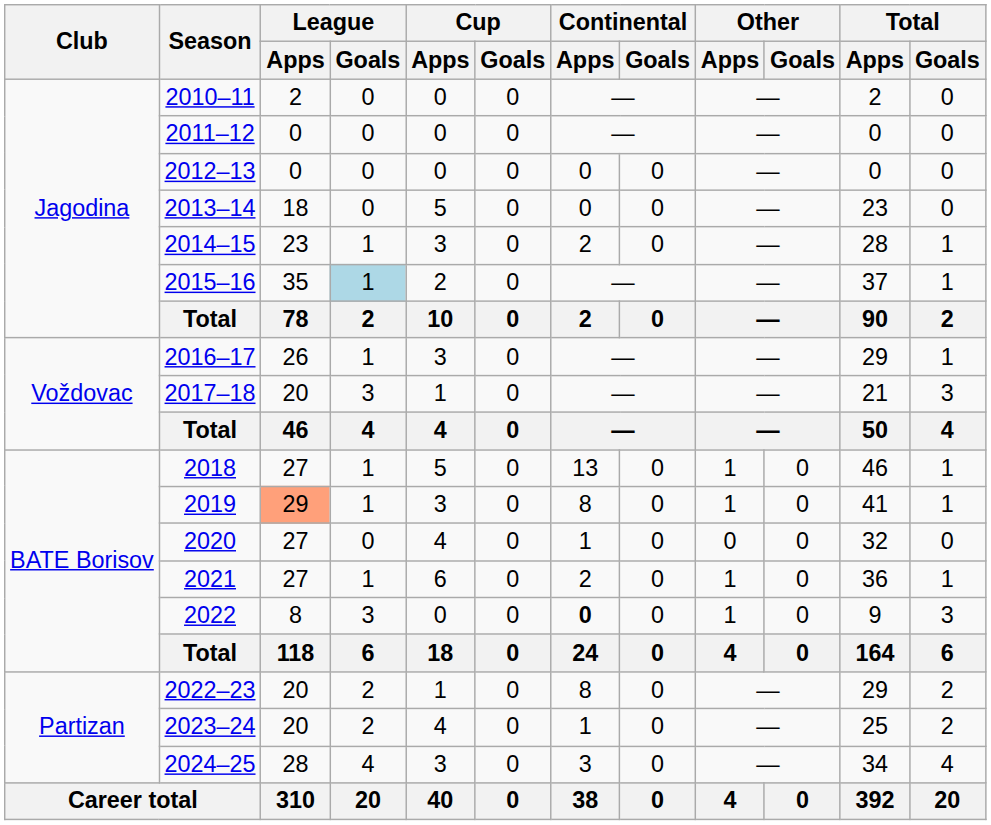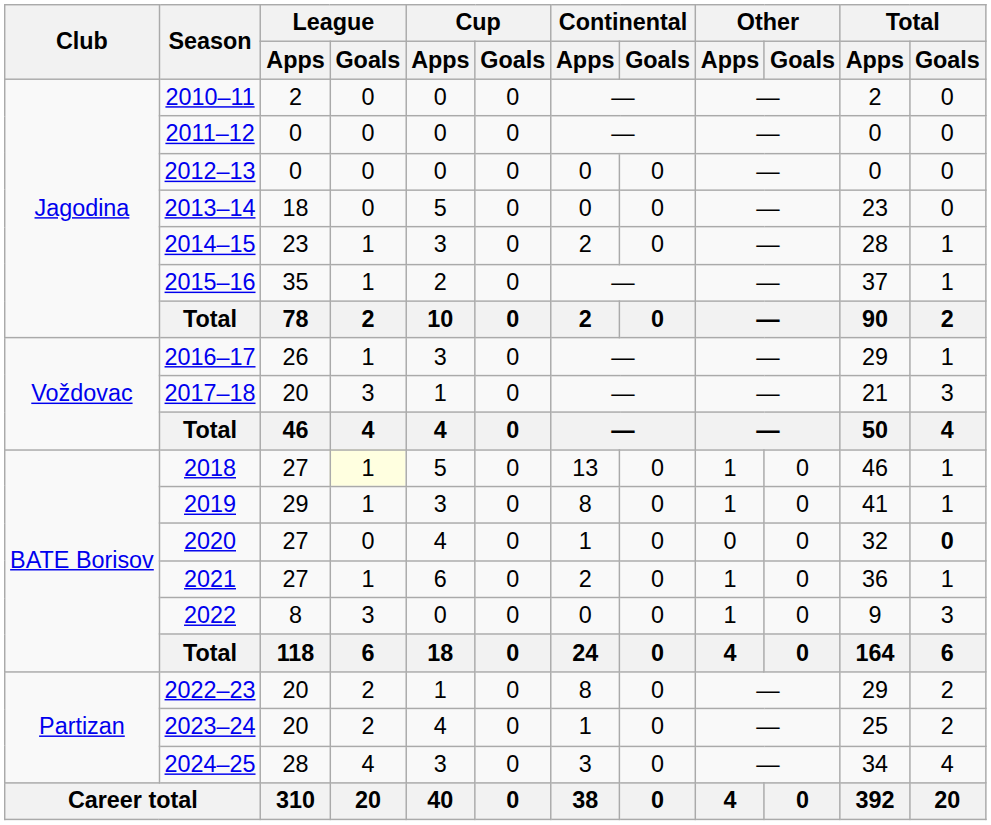(368, 282) lightblue background -> (368, 282) no background
(368, 467) no background -> (368, 467) lightyellow background
(295, 504) lightsalmon background -> (295, 504) no background
(947, 541) normal -> (947, 541) bold
(585, 615) bold -> (585, 615) normal
